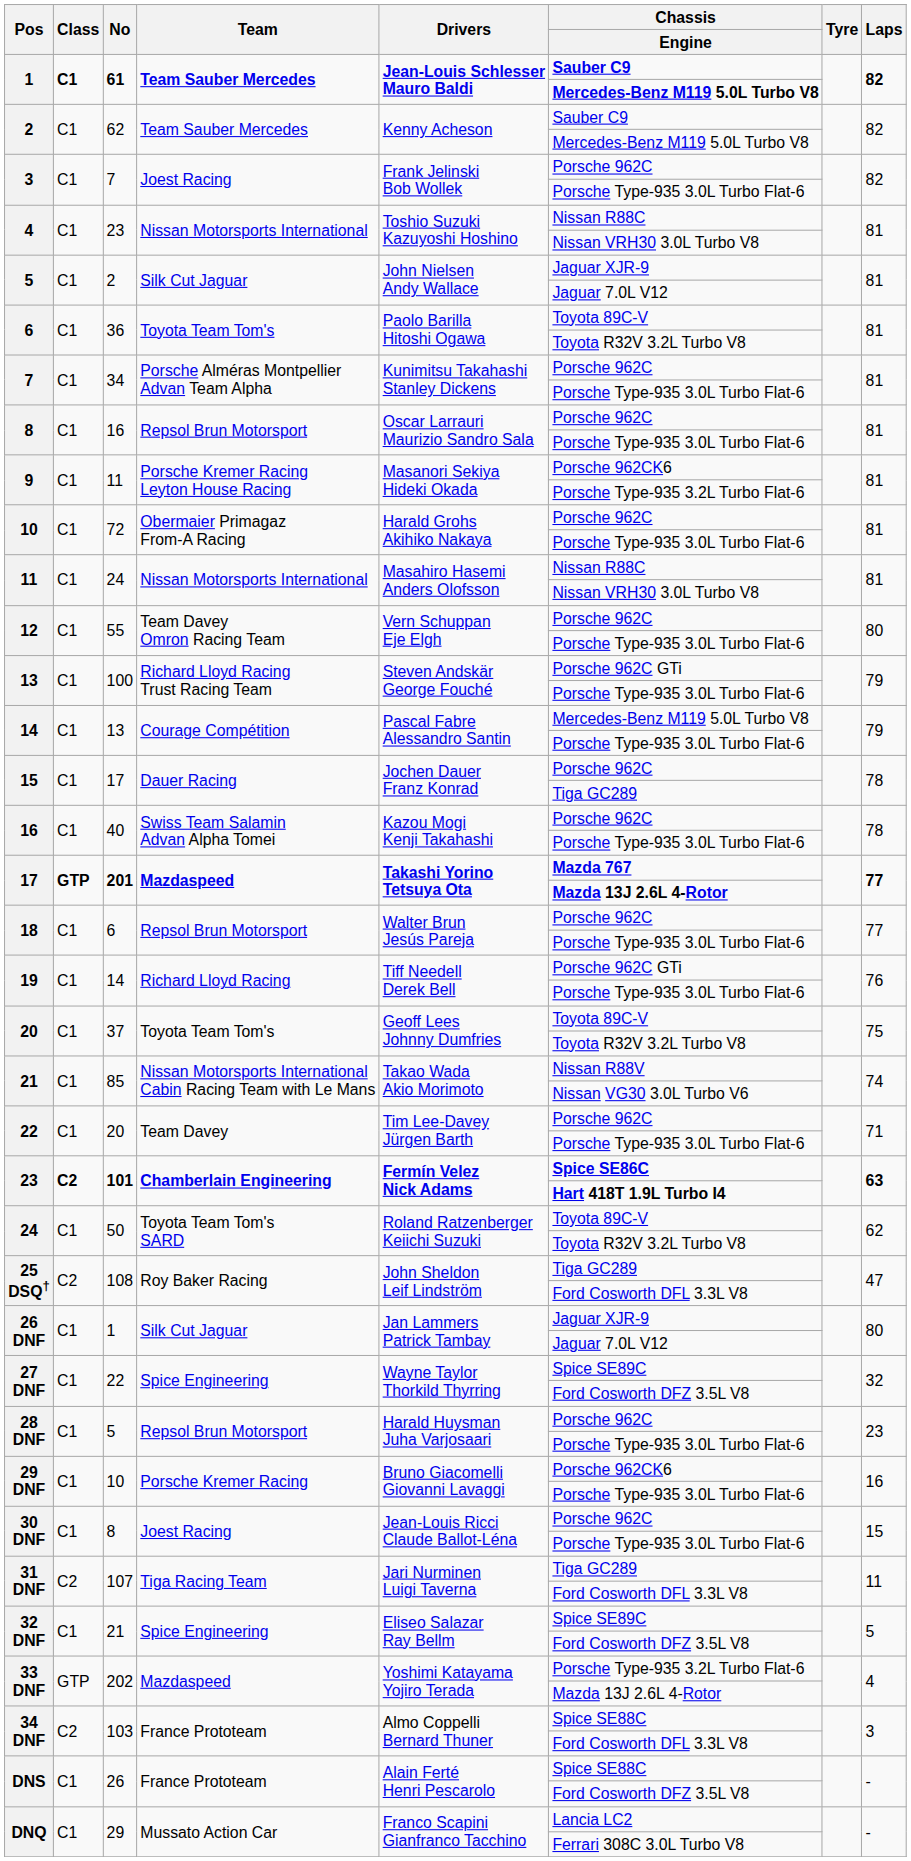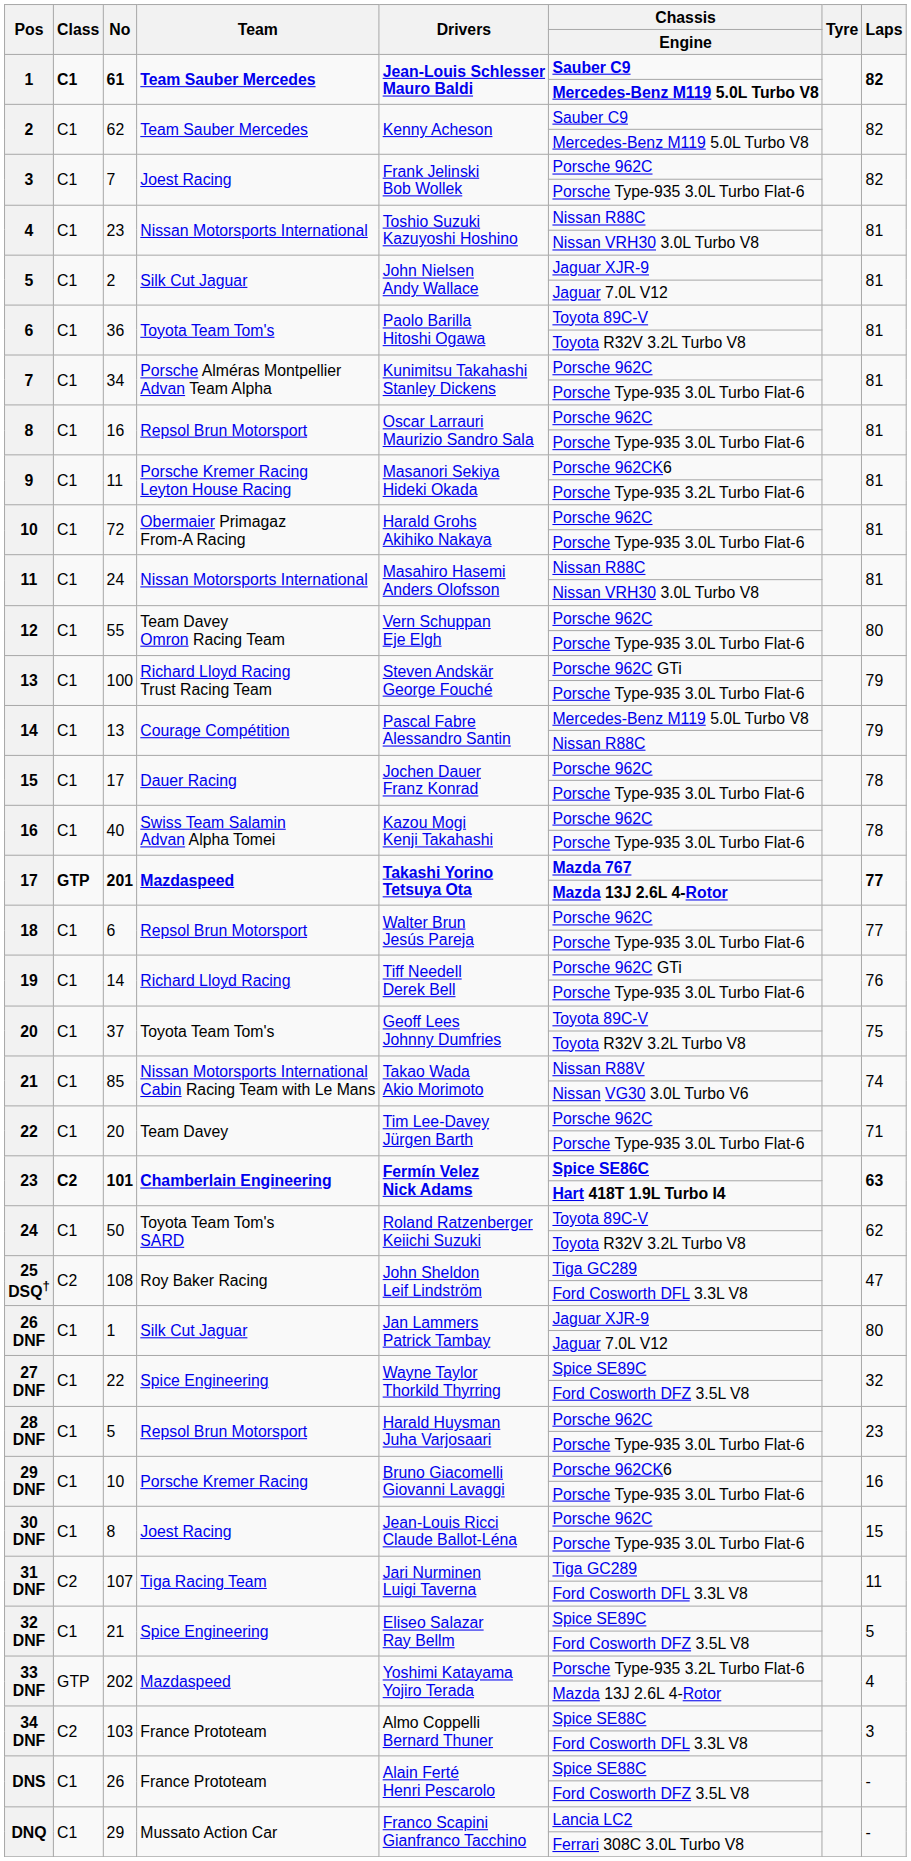(678, 743) Porsche Type-935 3.0L Turbo Flat-6 -> (599, 743) Nissan R88C
(595, 793) Tiga GC289 -> (678, 793) Porsche Type-935 3.0L Turbo Flat-6
